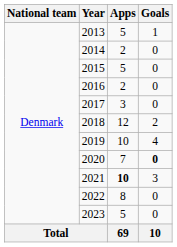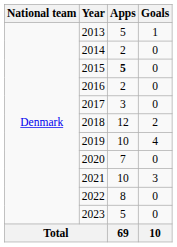(123, 68) normal -> (123, 68) bold
(155, 159) bold -> (155, 159) normal
(123, 178) bold -> (123, 178) normal
